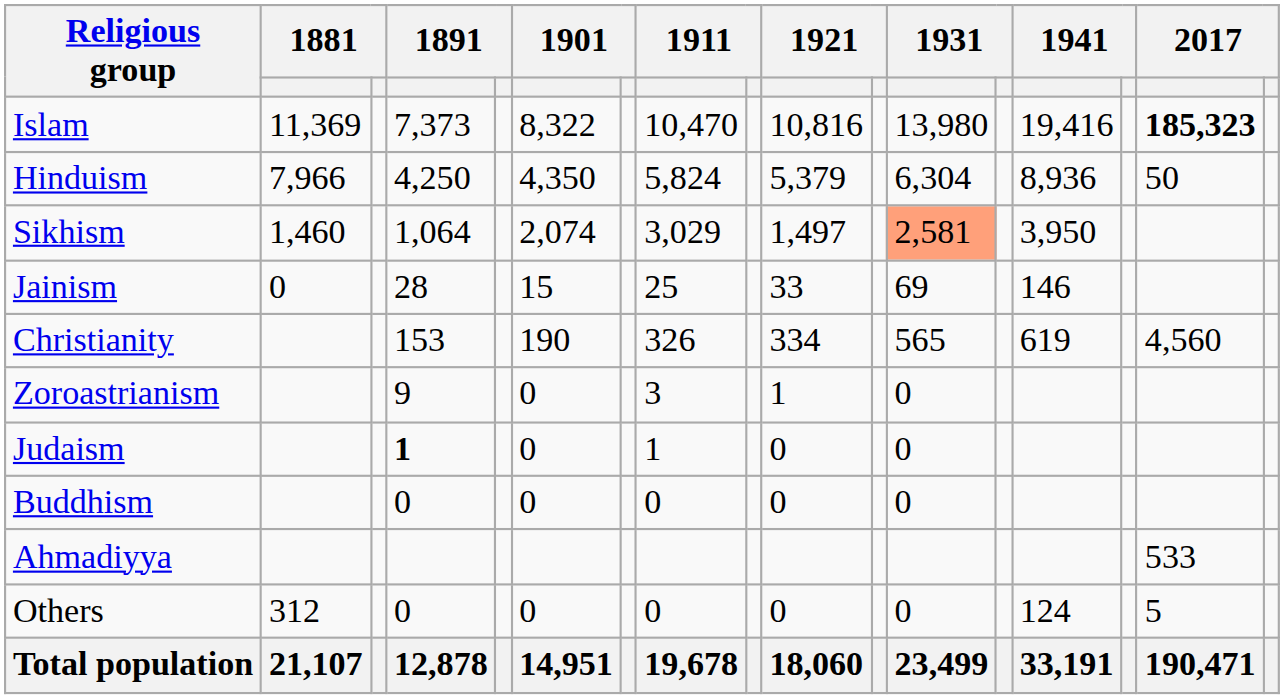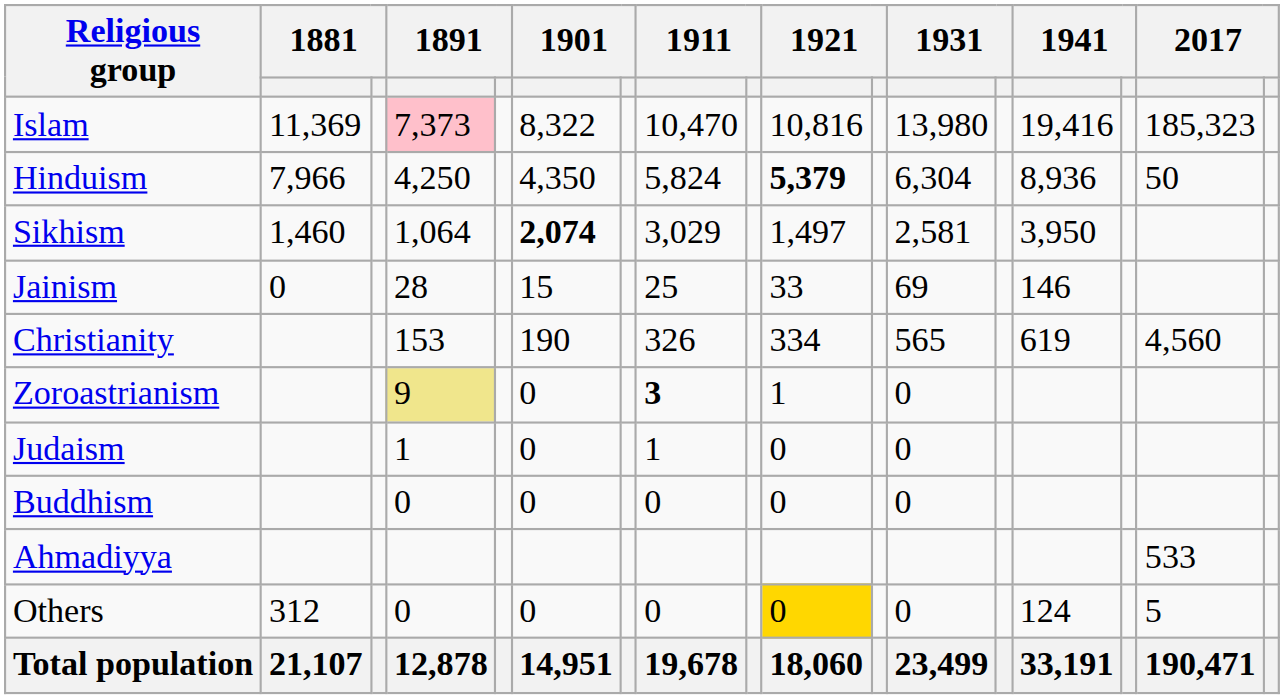(432, 123) no background -> (432, 123) pink background
(1200, 123) bold -> (1200, 123) normal
(808, 177) normal -> (808, 177) bold
(558, 232) normal -> (558, 232) bold
(933, 232) lightsalmon background -> (933, 232) no background
(403, 394) no background -> (403, 394) khaki background
(653, 394) normal -> (653, 394) bold
(403, 448) bold -> (403, 448) normal
(778, 610) no background -> (778, 610) gold background
